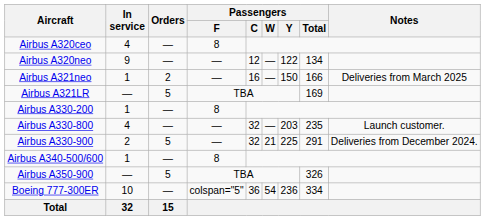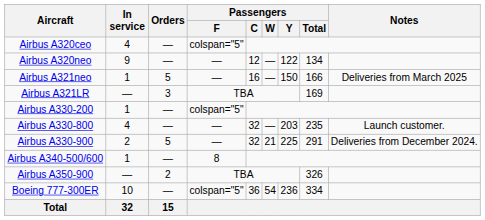(217, 45) 8 -> (217, 45) colspan="5"
(168, 77) 2 -> (168, 77) 5
(168, 93) 5 -> (168, 93) 3
(217, 110) 8 -> (217, 110) colspan="5"
(168, 175) 5 -> (168, 175) 2
